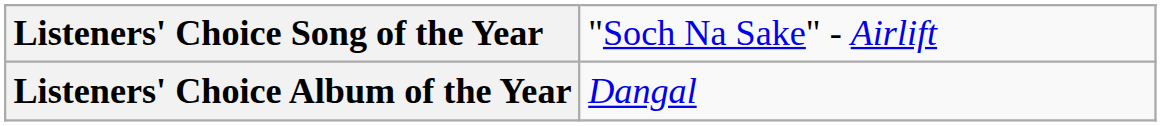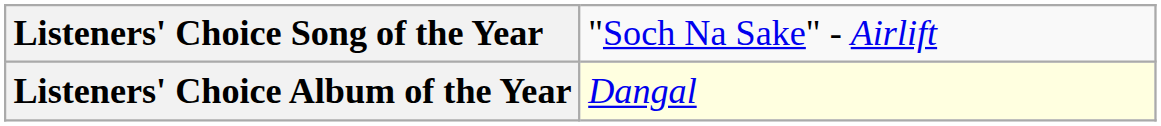(642, 90) no background -> (642, 90) lightyellow background
